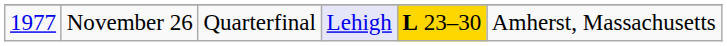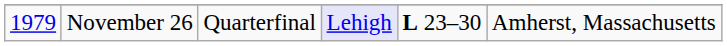(33, 22) 1977 -> (33, 22) 1979
(442, 22) gold background -> (442, 22) no background
